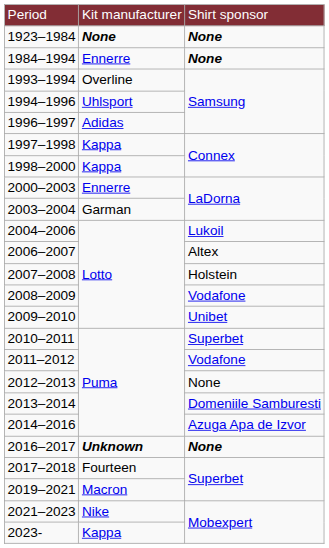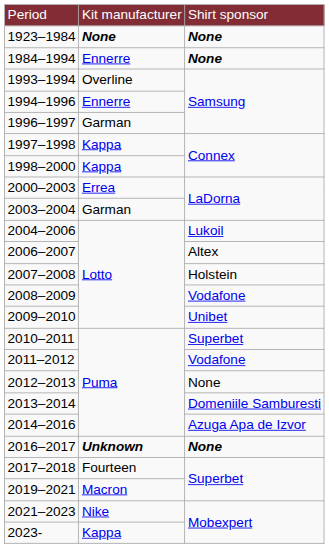(107, 101) Uhlsport -> (106, 101) Ennerre
(103, 123) Adidas -> (106, 123) Garman
(106, 187) Ennerre -> (99, 187) Errea
